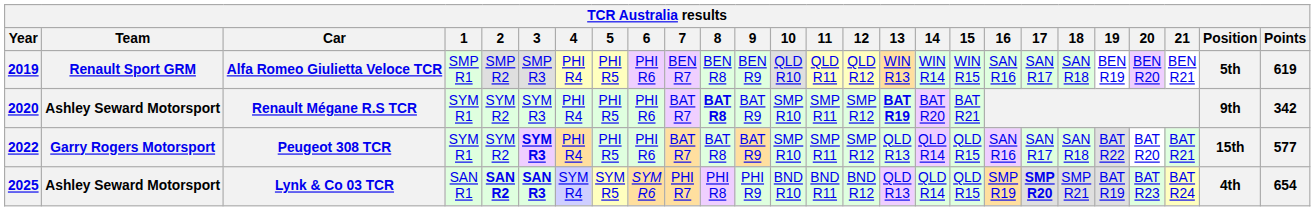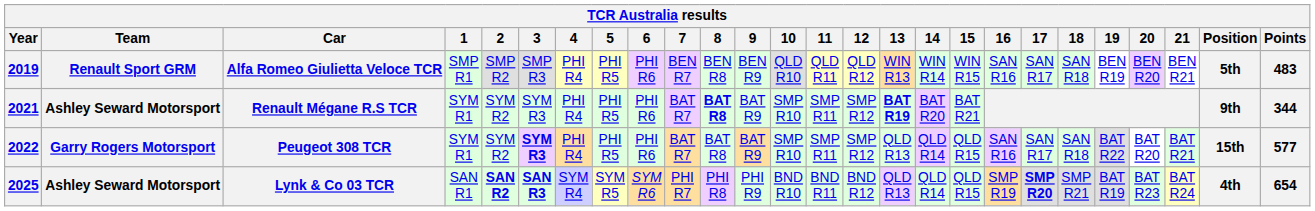(1285, 69) 619 -> (1285, 69) 483
(23, 108) 2020 -> (23, 108) 2021
(1285, 108) 342 -> (1285, 108) 344
